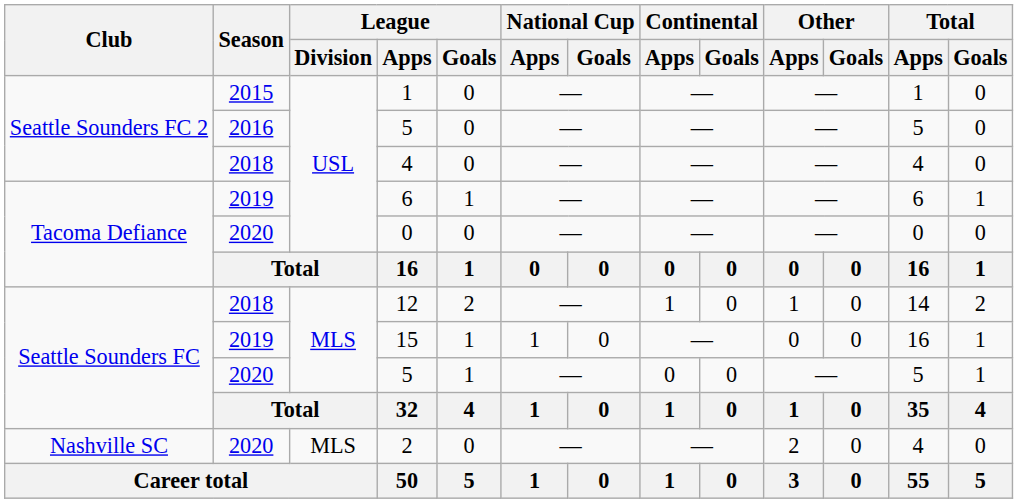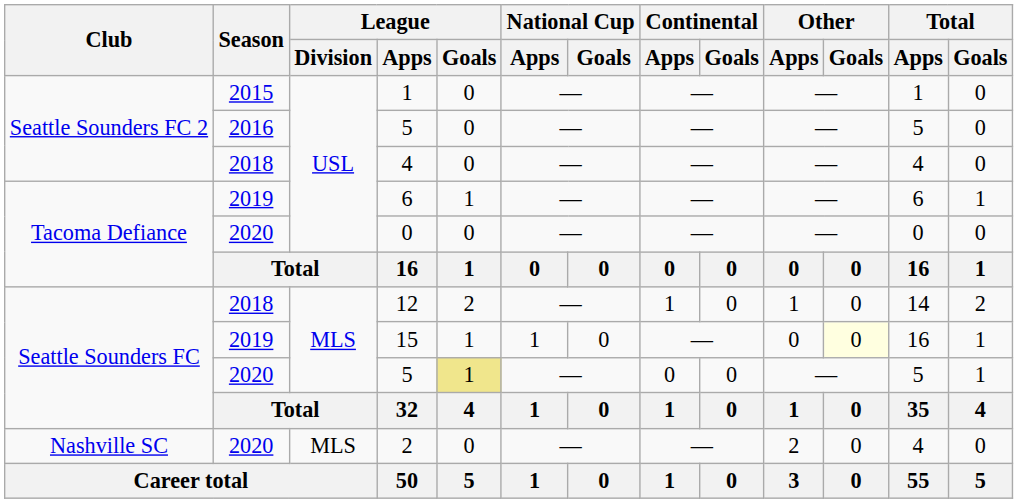(856, 339) no background -> (856, 339) lightyellow background
(469, 374) no background -> (469, 374) khaki background
